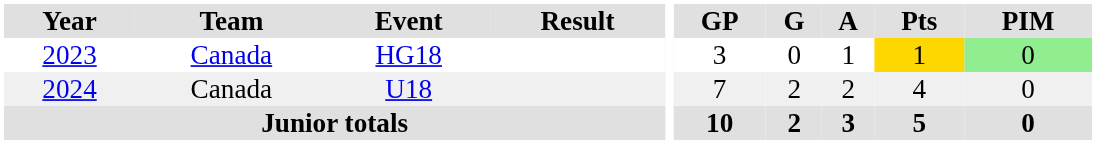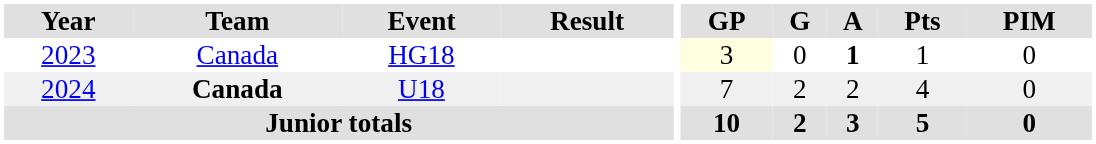(720, 54) no background -> (727, 54) lightyellow background
(848, 54) normal -> (853, 54) bold
(919, 54) gold background -> (923, 54) no background
(1028, 54) lightgreen background -> (1029, 54) no background
(231, 88) normal -> (237, 88) bold
